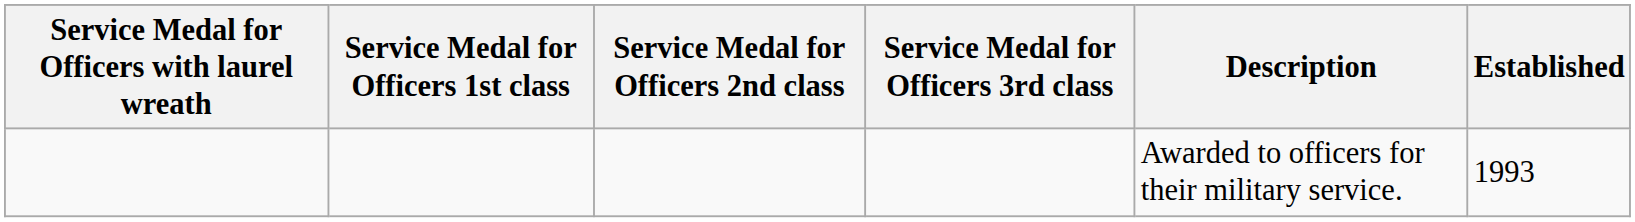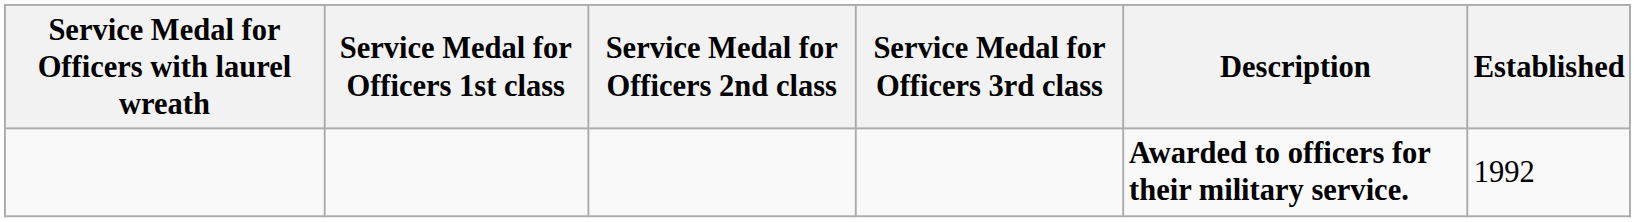(1283, 171) normal -> (1280, 171) bold
(1504, 171) 1993 -> (1504, 171) 1992
